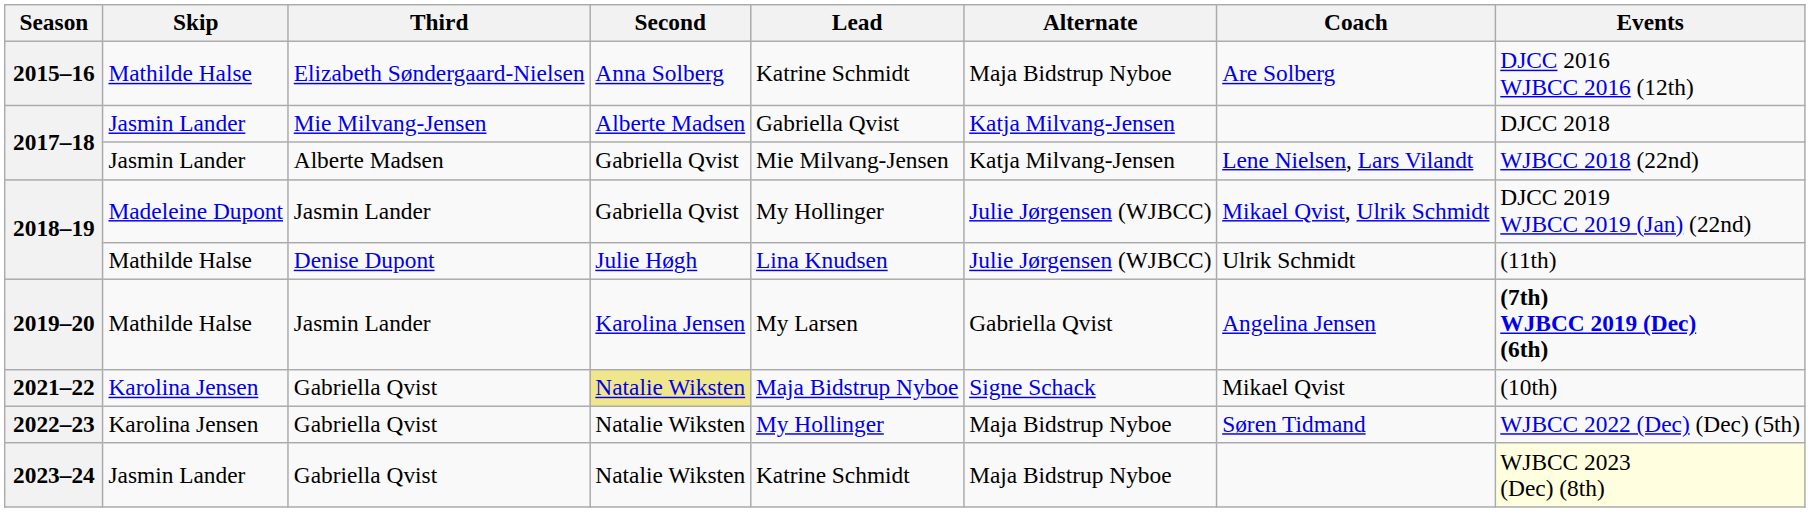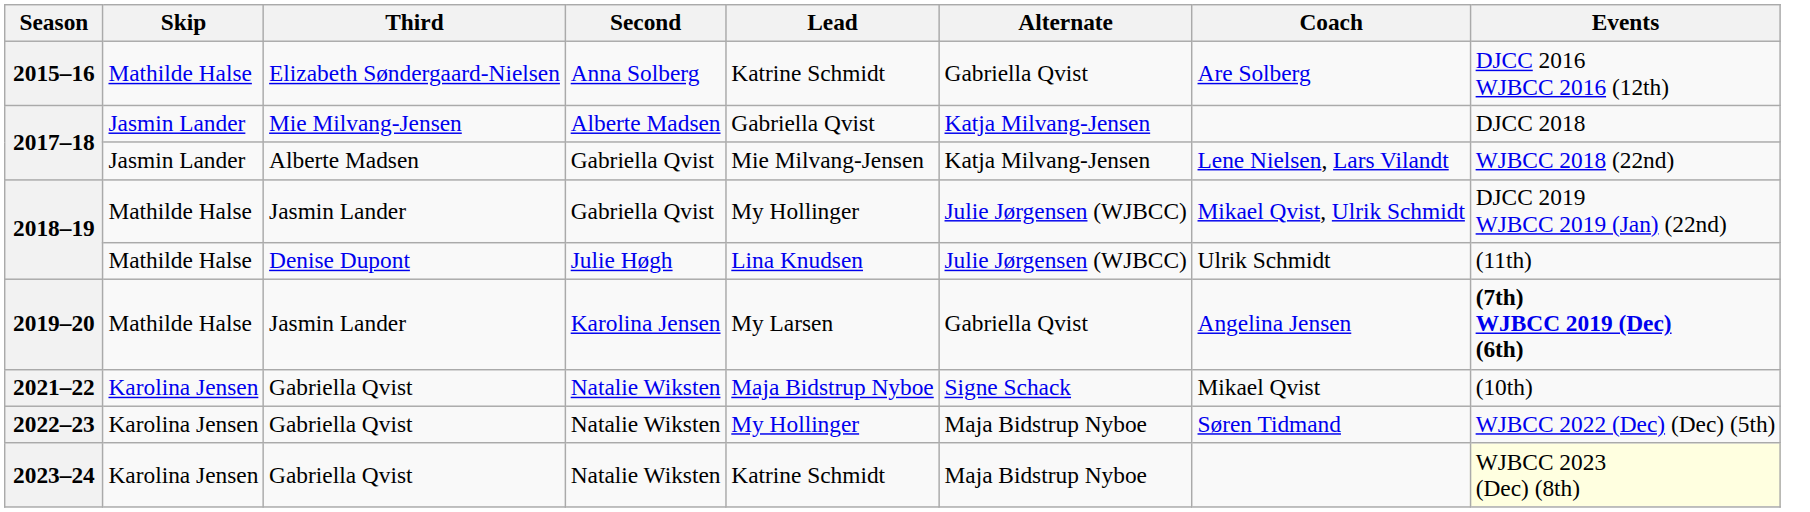(1070, 73) Maja Bidstrup Nyboe -> (1016, 73) Gabriella Qvist
(196, 210) Madeleine Dupont -> (180, 210) Mathilde Halse
(670, 387) khaki background -> (646, 387) no background
(177, 474) Jasmin Lander -> (183, 474) Karolina Jensen
